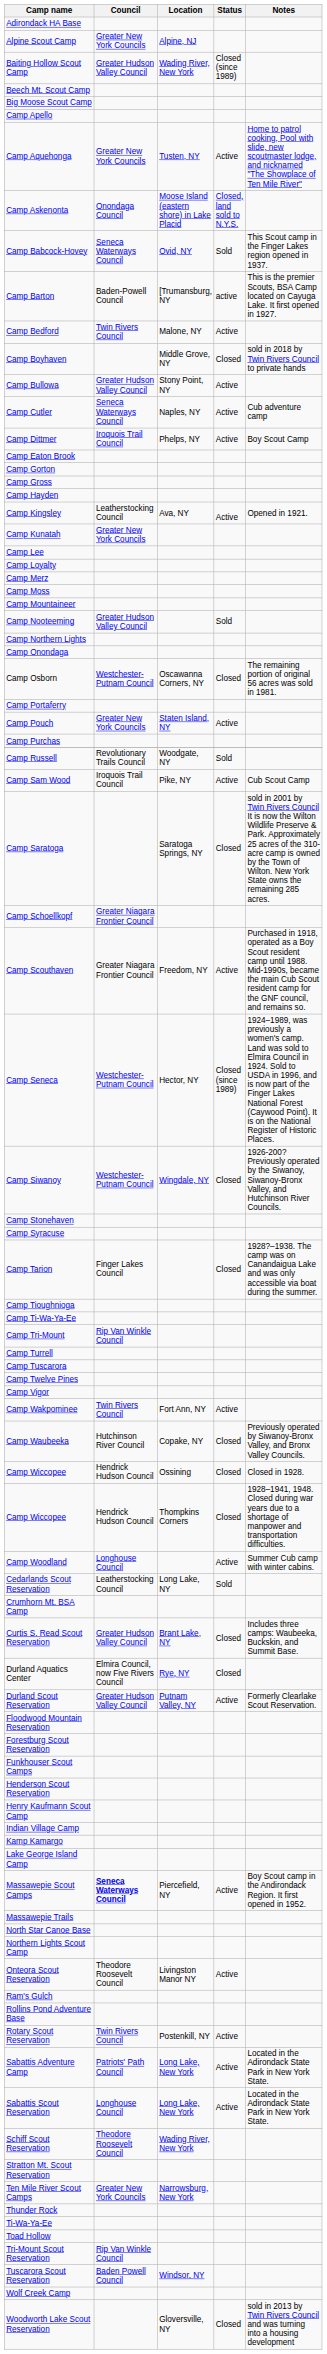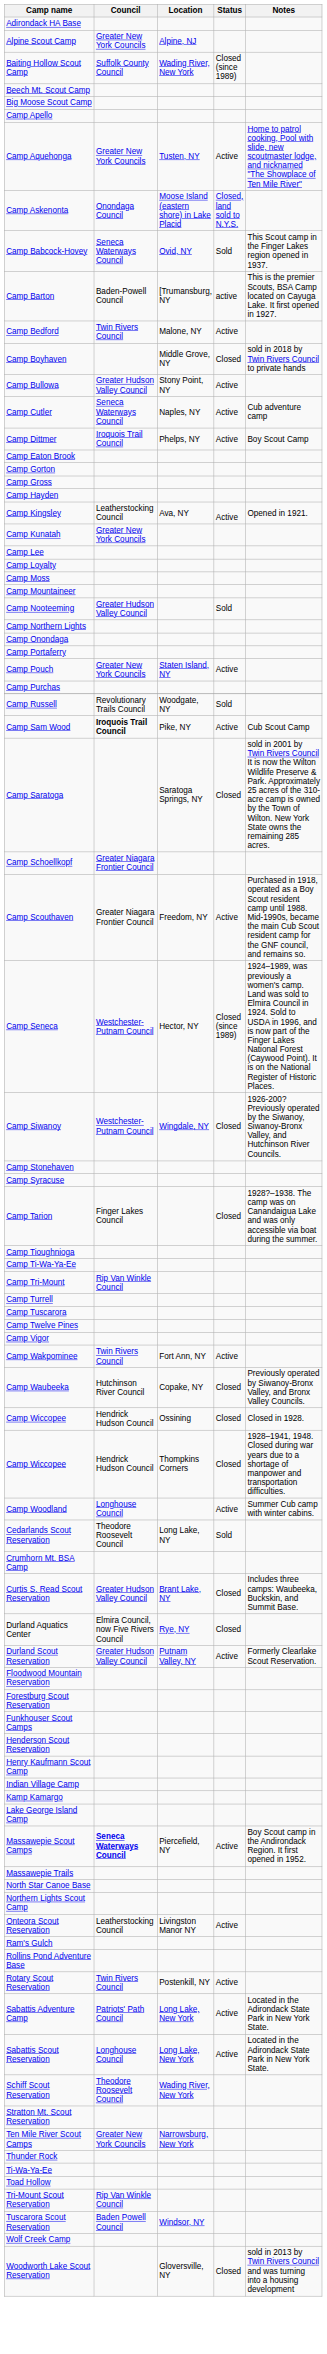(125, 68) Greater Hudson Valley Council -> (122, 68) Suffolk County Council
- row: (27, 578)
- row: (32, 679)
(119, 780) normal -> (122, 727) bold
(125, 1584) Leatherstocking Council -> (114, 1535) Theodore Roosevelt Council
(114, 1974) Theodore Roosevelt Council -> (125, 1925) Leatherstocking Council
